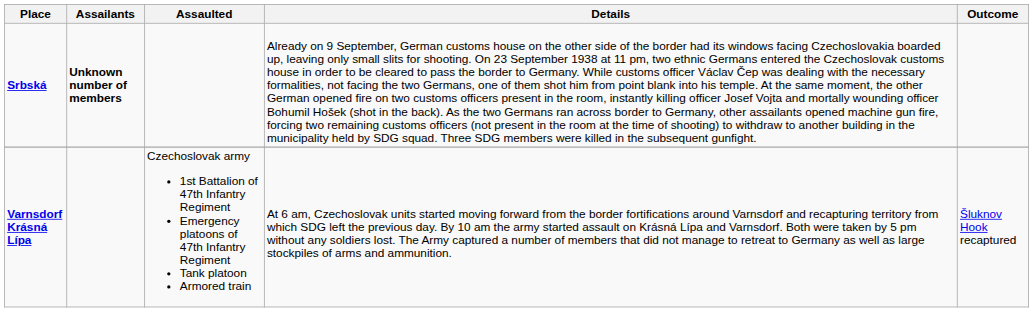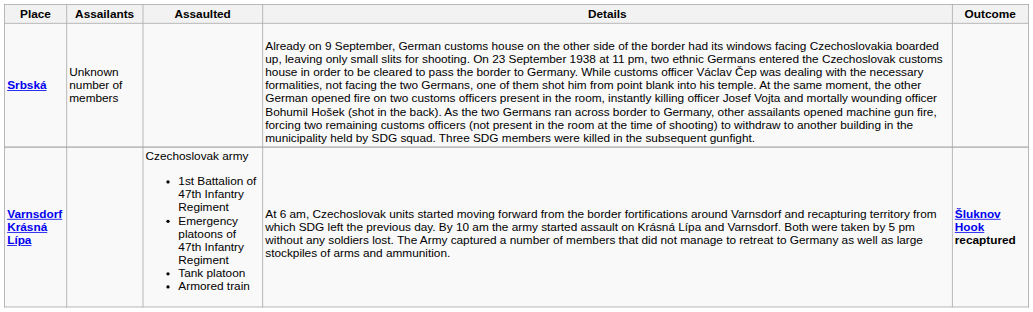(98, 85) bold -> (96, 85) normal
(988, 227) normal -> (985, 227) bold
